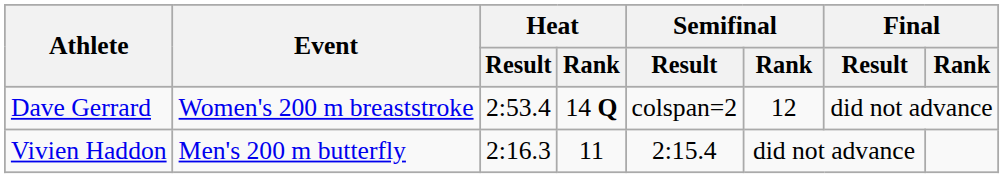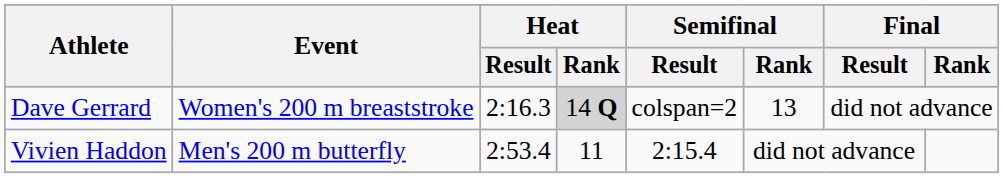(518, 108) 2:53.4 -> (518, 108) 2:16.3
(591, 108) no background -> (591, 108) lightgrey background
(784, 108) 12 -> (784, 108) 13
(518, 150) 2:16.3 -> (518, 150) 2:53.4
